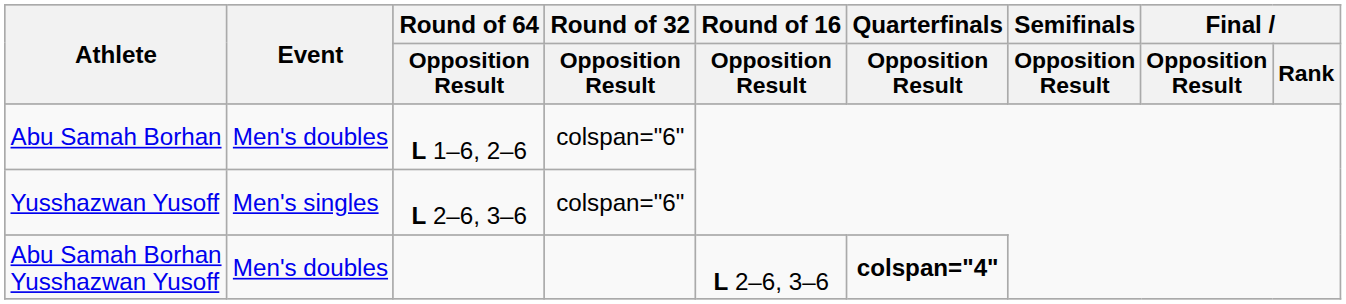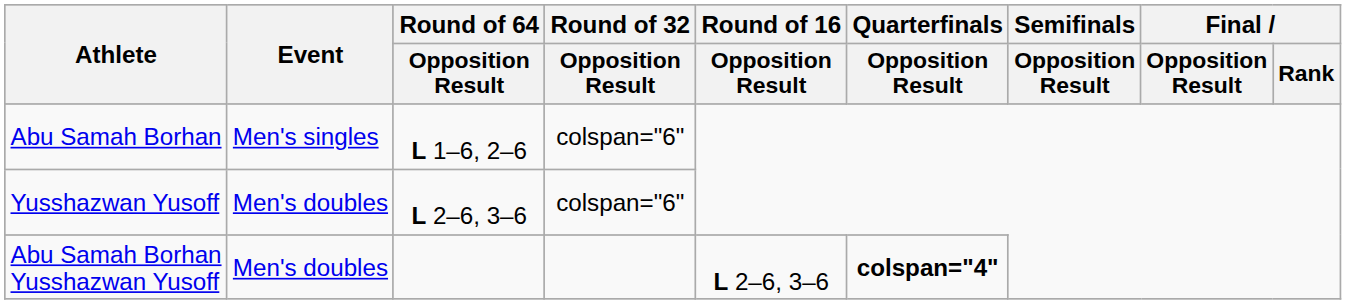(310, 137) Men's doubles -> (306, 137) Men's singles
(306, 202) Men's singles -> (310, 202) Men's doubles
